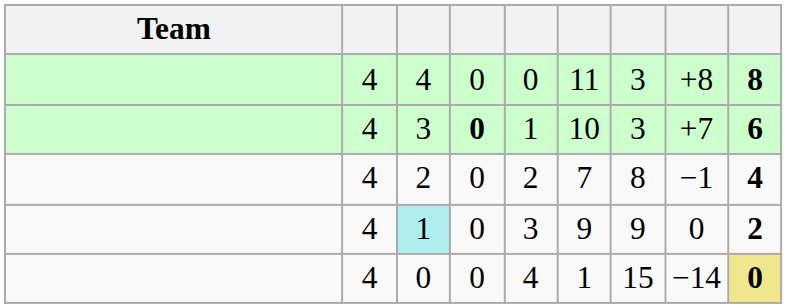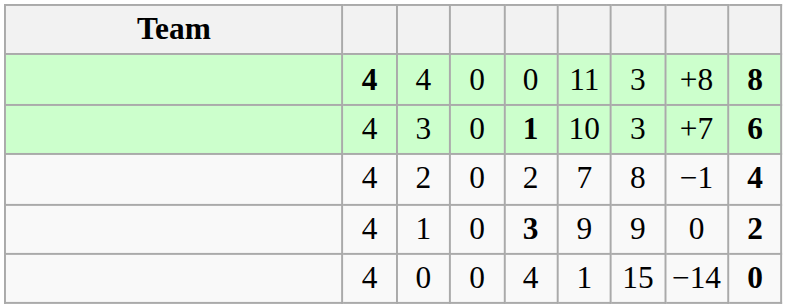(370, 79) normal -> (370, 79) bold
(477, 128) bold -> (477, 128) normal
(531, 128) normal -> (531, 128) bold
(423, 228) paleturquoise background -> (423, 228) no background
(531, 228) normal -> (531, 228) bold
(755, 278) khaki background -> (755, 278) no background
